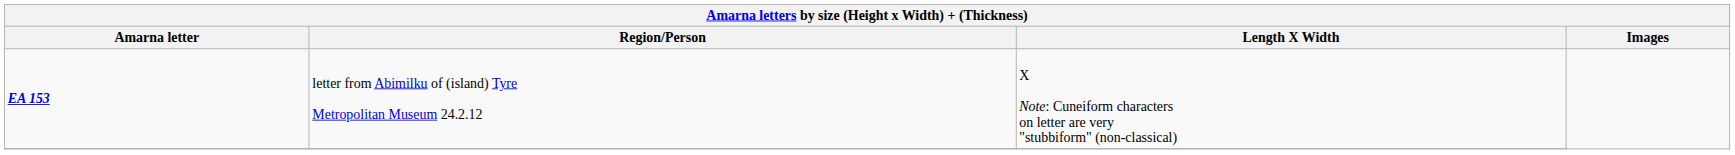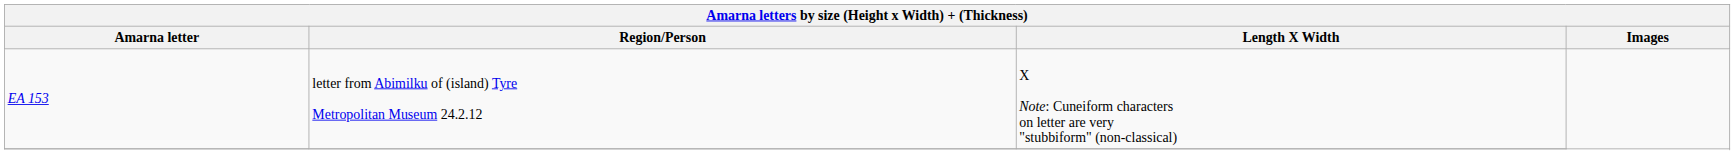(29, 98) bold -> (28, 98) normal
